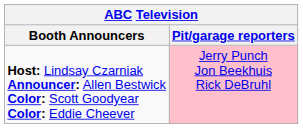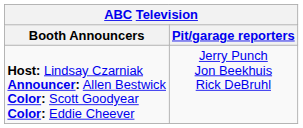(233, 70) pink background -> (233, 70) no background
